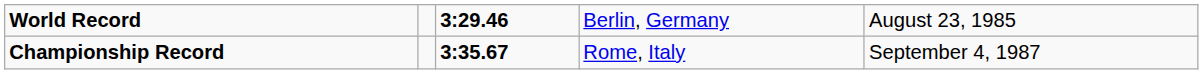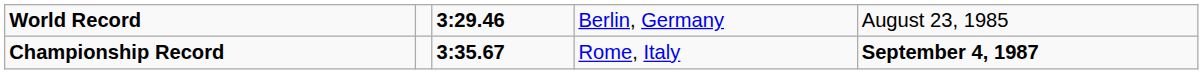(955, 52) normal -> (950, 52) bold
